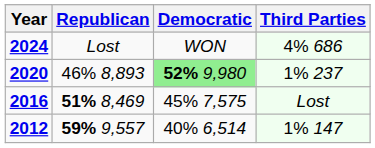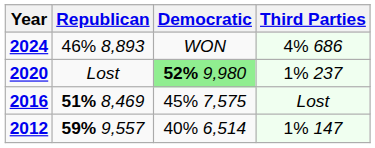(103, 46) Lost -> (103, 46) 46% 8,893
(103, 73) 46% 8,893 -> (103, 73) Lost
